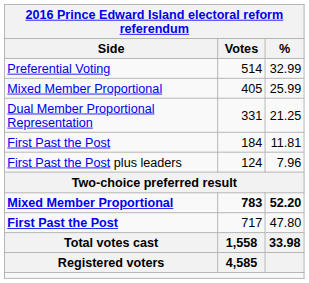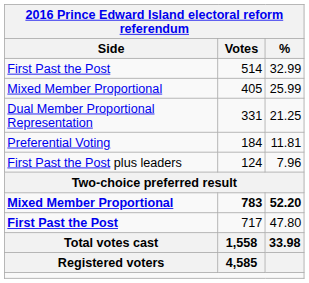(59, 69) Preferential Voting -> (59, 69) First Past the Post
(59, 143) First Past the Post -> (59, 143) Preferential Voting
